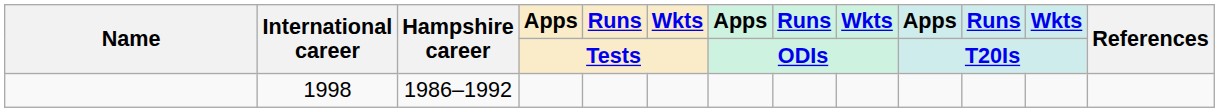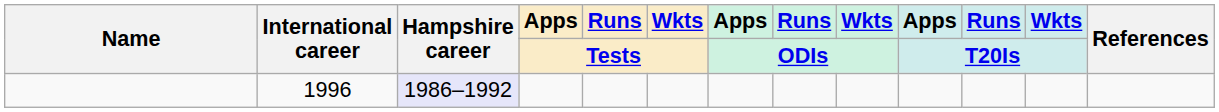(327, 90) 1998 -> (327, 90) 1996
(458, 90) no background -> (458, 90) lavender background
